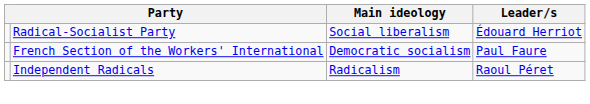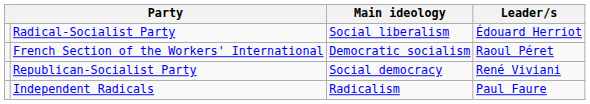(511, 52) Paul Faure -> (515, 52) Raoul Péret
+ row: (105, 71)
(515, 71) Raoul Péret -> (511, 90) Paul Faure
